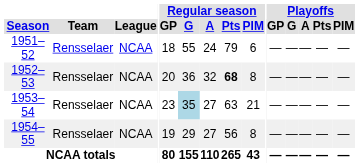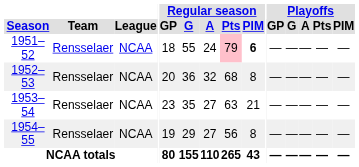(231, 48) no background -> (231, 48) pink background
(253, 48) normal -> (253, 48) bold
(231, 76) bold -> (231, 76) normal
(189, 105) lightblue background -> (189, 105) no background
